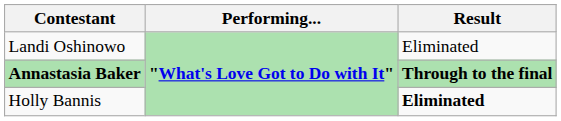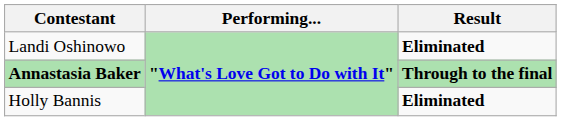(440, 45) normal -> (443, 45) bold
